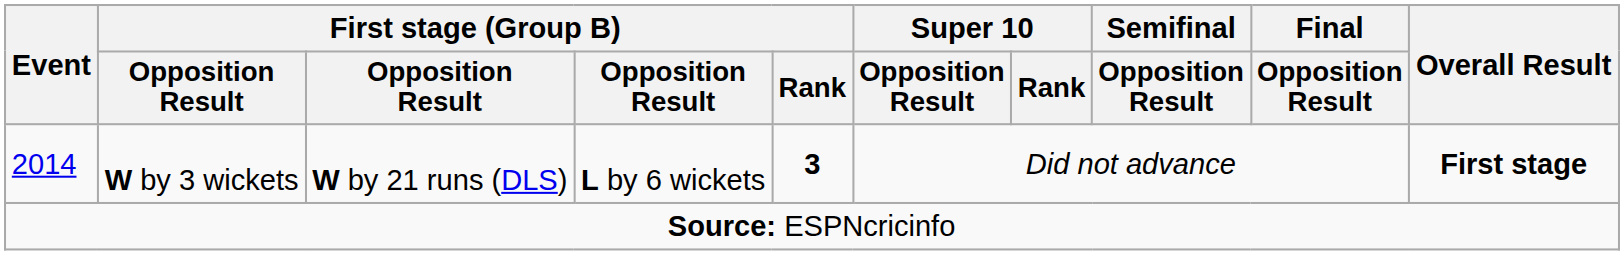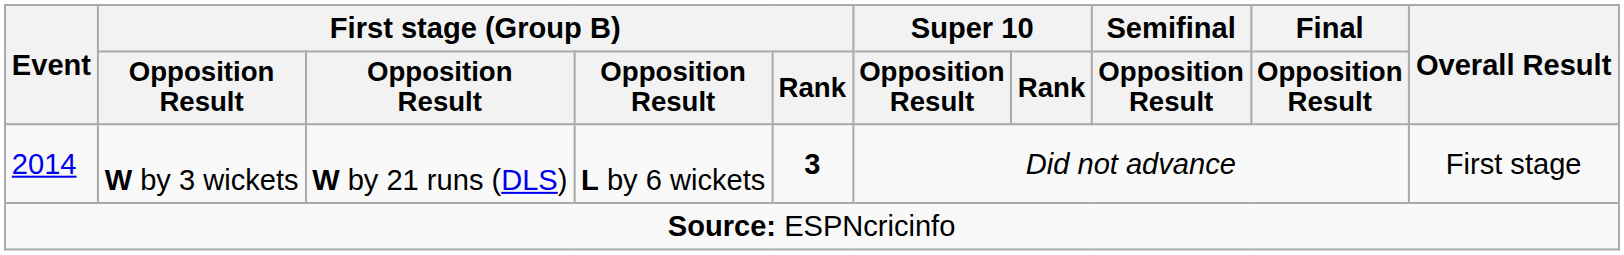(1514, 164) bold -> (1514, 164) normal
